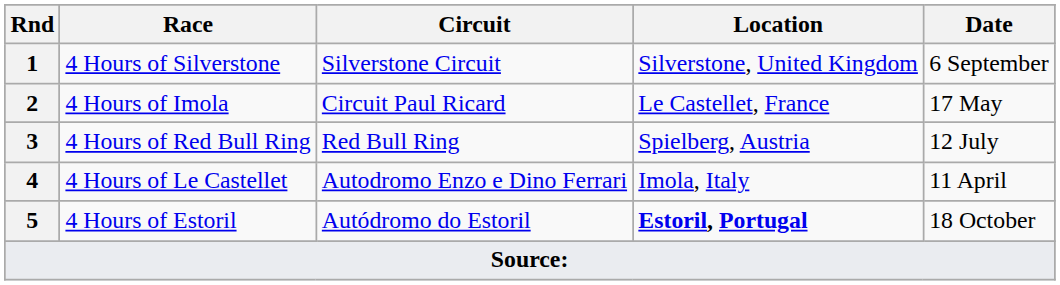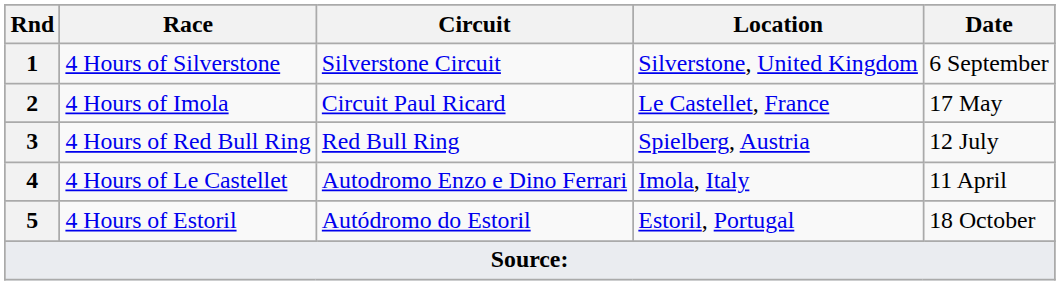(723, 220) bold -> (716, 220) normal
